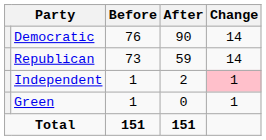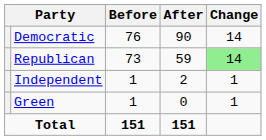(234, 59) no background -> (234, 59) lightgreen background
(234, 81) pink background -> (234, 81) no background
